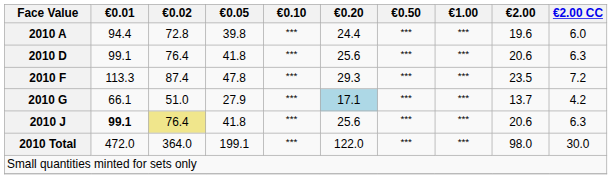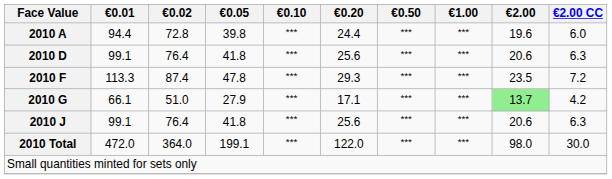(349, 100) lightblue background -> (349, 100) no background
(521, 100) no background -> (521, 100) lightgreen background
(120, 122) bold -> (120, 122) normal
(177, 122) khaki background -> (177, 122) no background
